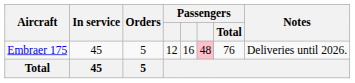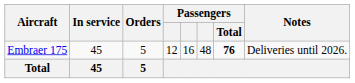(205, 50) pink background -> (205, 50) no background
(229, 50) normal -> (229, 50) bold
